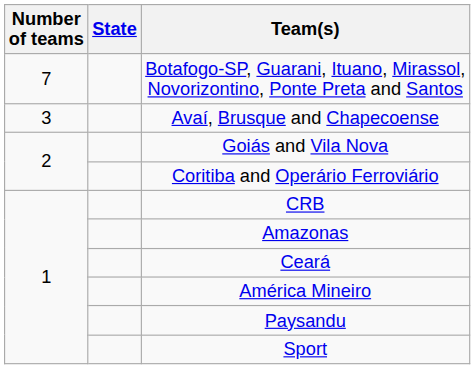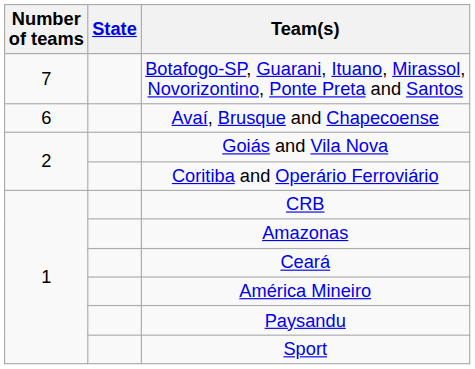(46, 117) 3 -> (46, 117) 6
